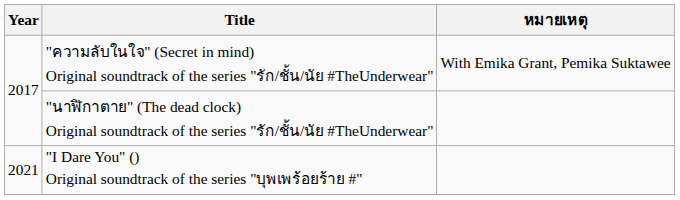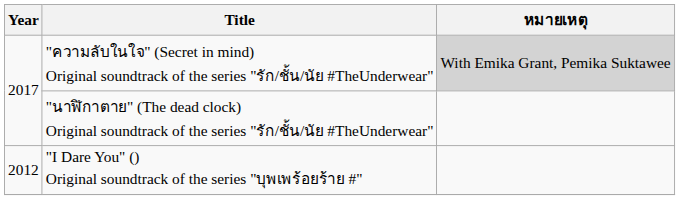(556, 63) no background -> (556, 63) lightgrey background
(23, 169) 2021 -> (23, 169) 2012
